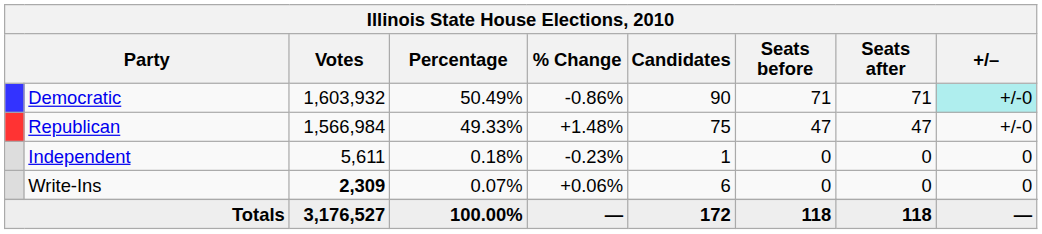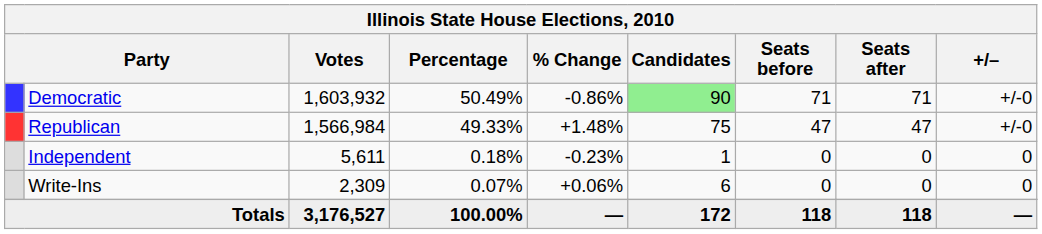(720, 98) no background -> (720, 98) lightgreen background
(1016, 98) paleturquoise background -> (1016, 98) no background
(362, 185) bold -> (362, 185) normal
